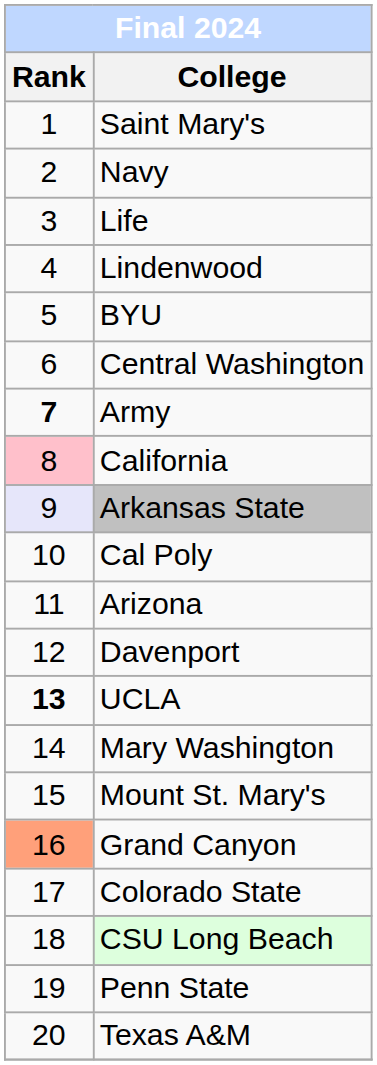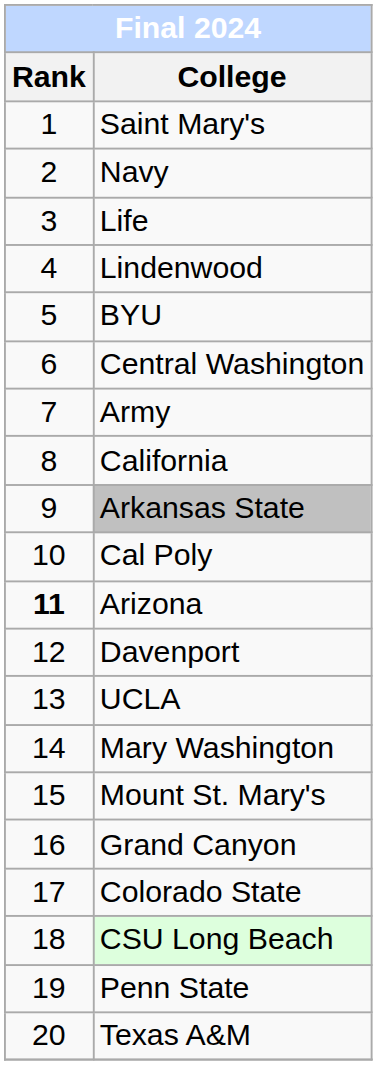(49, 412) bold -> (49, 412) normal
(49, 460) pink background -> (49, 460) no background
(49, 508) lavender background -> (49, 508) no background
(49, 603) normal -> (49, 603) bold
(49, 699) bold -> (49, 699) normal
(49, 843) lightsalmon background -> (49, 843) no background
